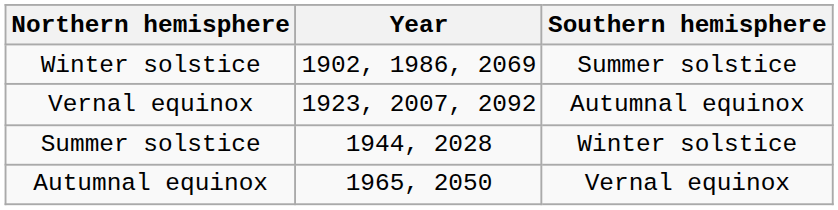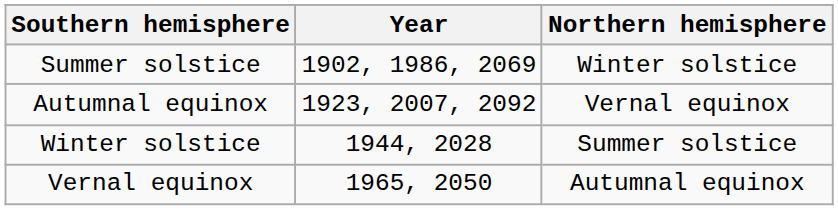columns swapped: (151, 25) <-> (687, 25)
